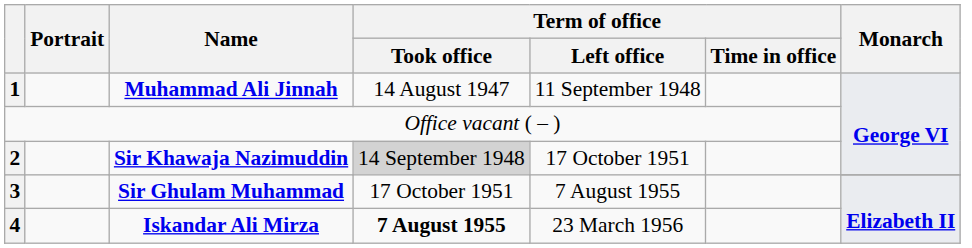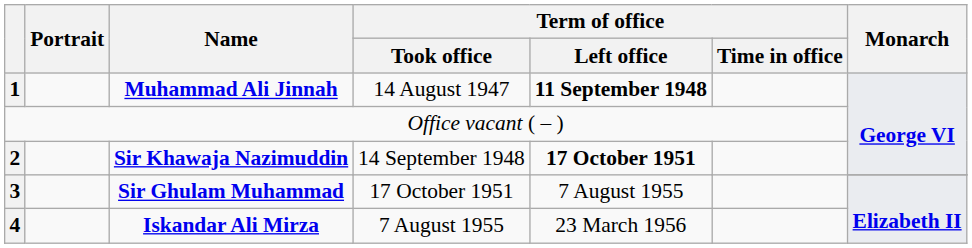(618, 89) normal -> (621, 89) bold
(441, 157) lightgrey background -> (441, 157) no background
(618, 157) normal -> (621, 157) bold
(441, 225) bold -> (441, 225) normal
